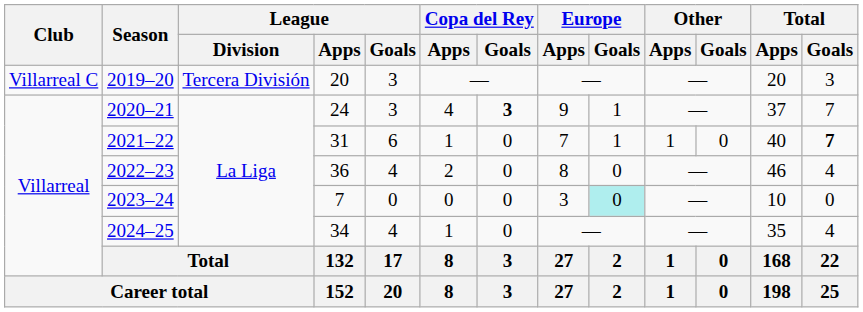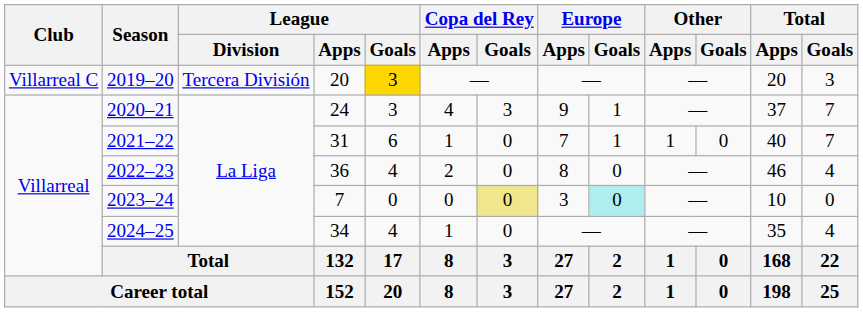(393, 79) no background -> (393, 79) gold background
(508, 110) bold -> (508, 110) normal
(830, 140) bold -> (830, 140) normal
(508, 200) no background -> (508, 200) khaki background
